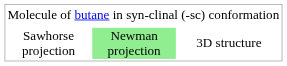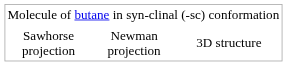(134, 43) lightgreen background -> (134, 43) no background
